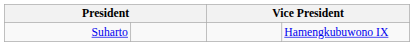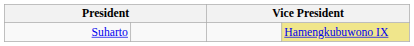(336, 32) no background -> (336, 32) khaki background
